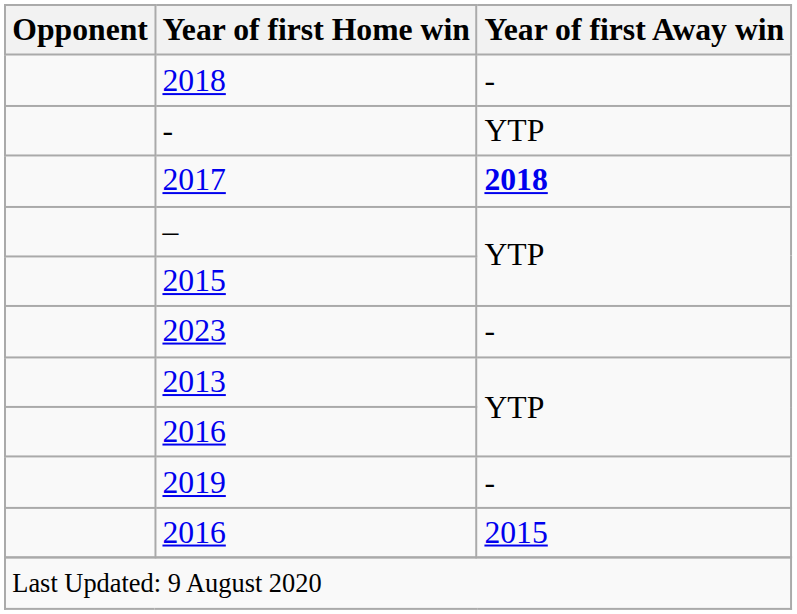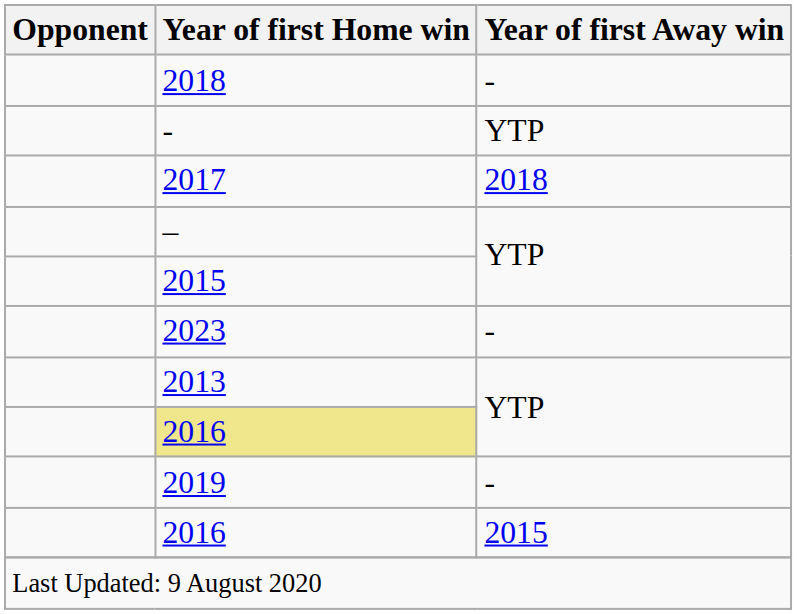(516, 180) bold -> (516, 180) normal
(194, 431) no background -> (194, 431) khaki background
